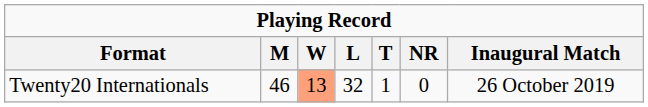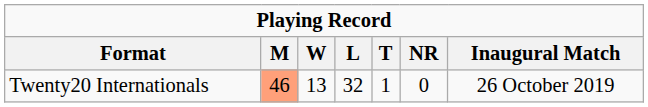(280, 85) no background -> (280, 85) lightsalmon background
(316, 85) lightsalmon background -> (316, 85) no background
